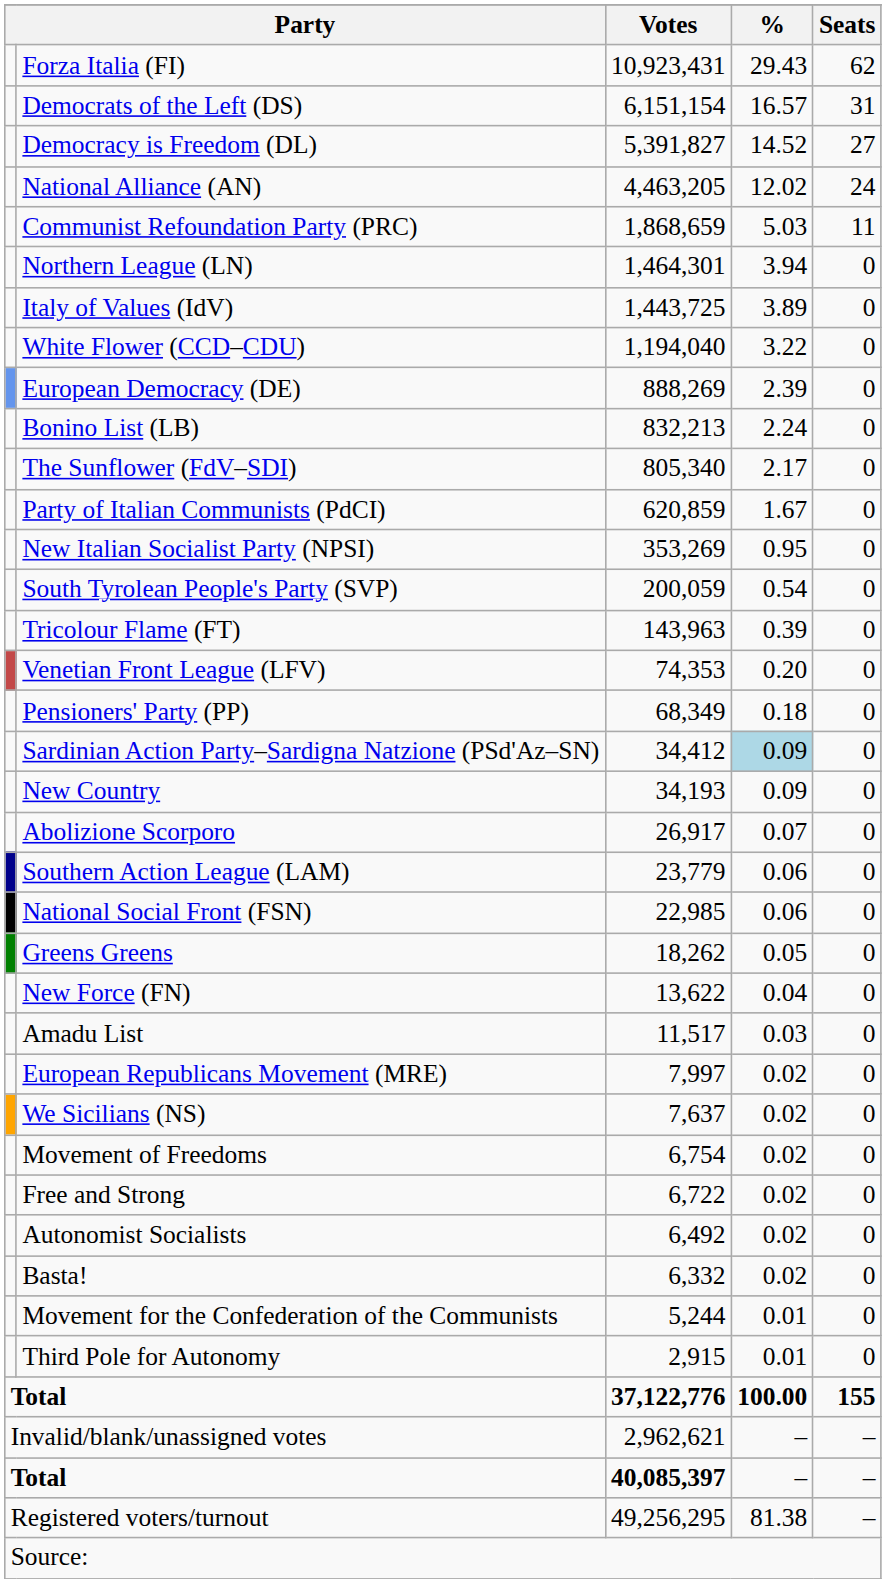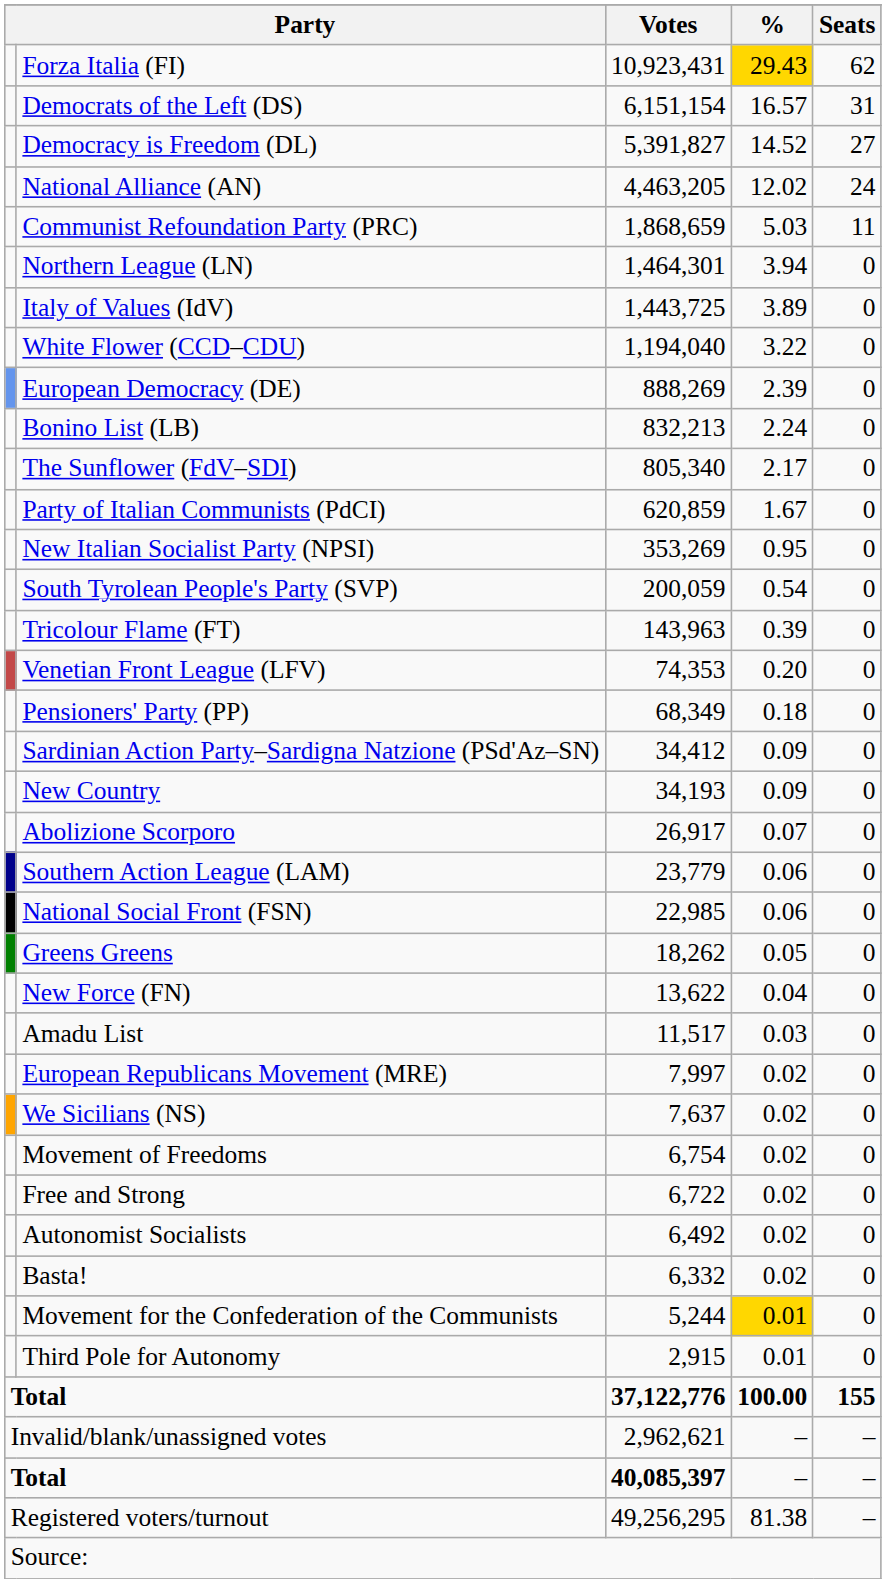(779, 65) no background -> (779, 65) gold background
(785, 750) lightblue background -> (785, 750) no background
(785, 1315) no background -> (785, 1315) gold background
